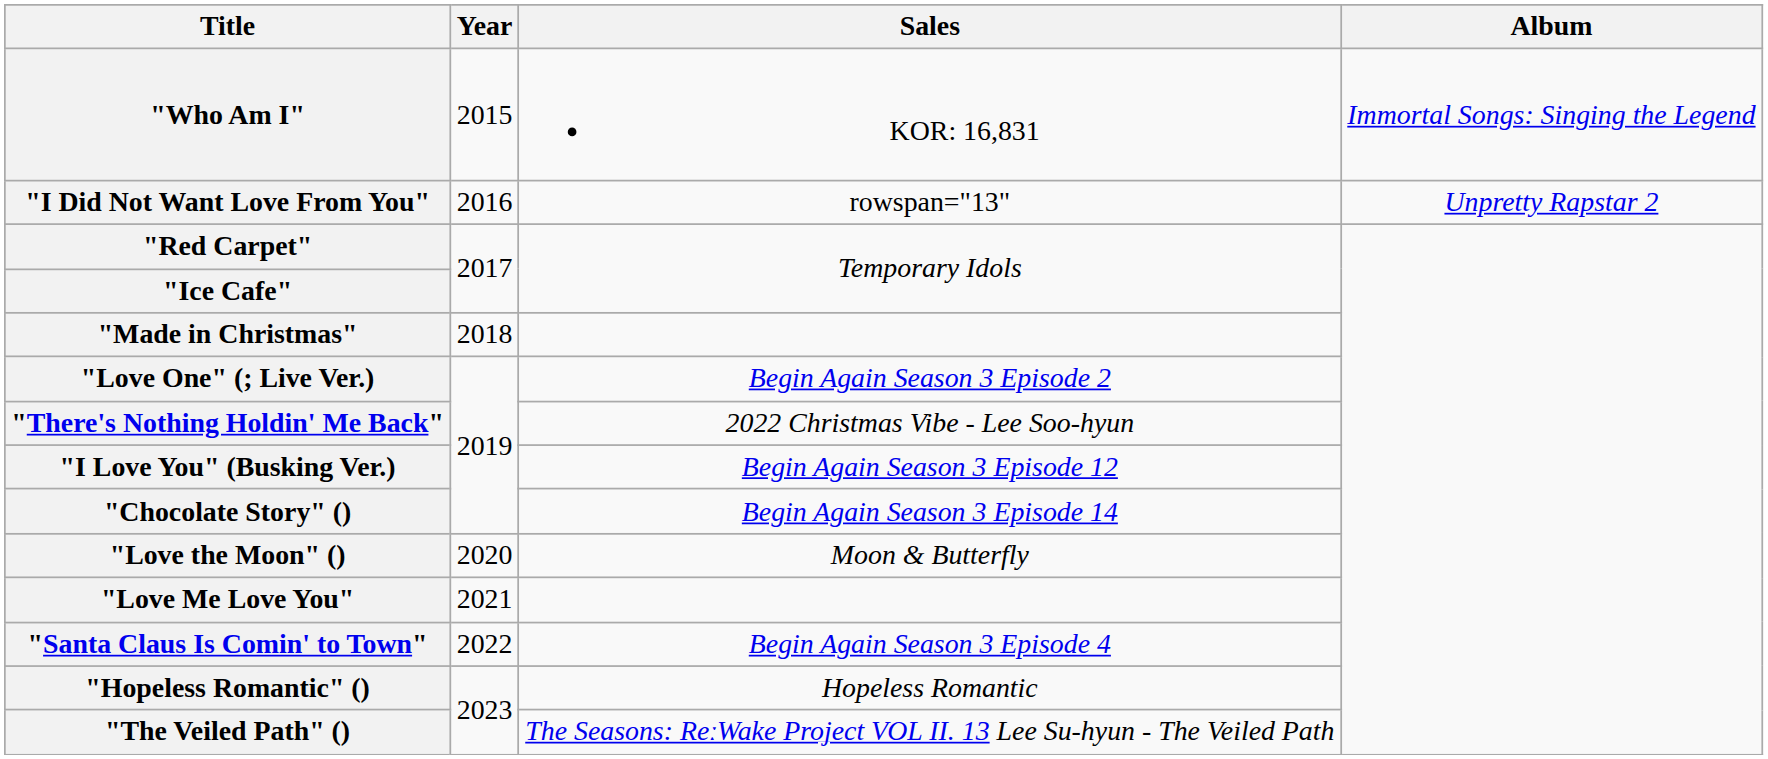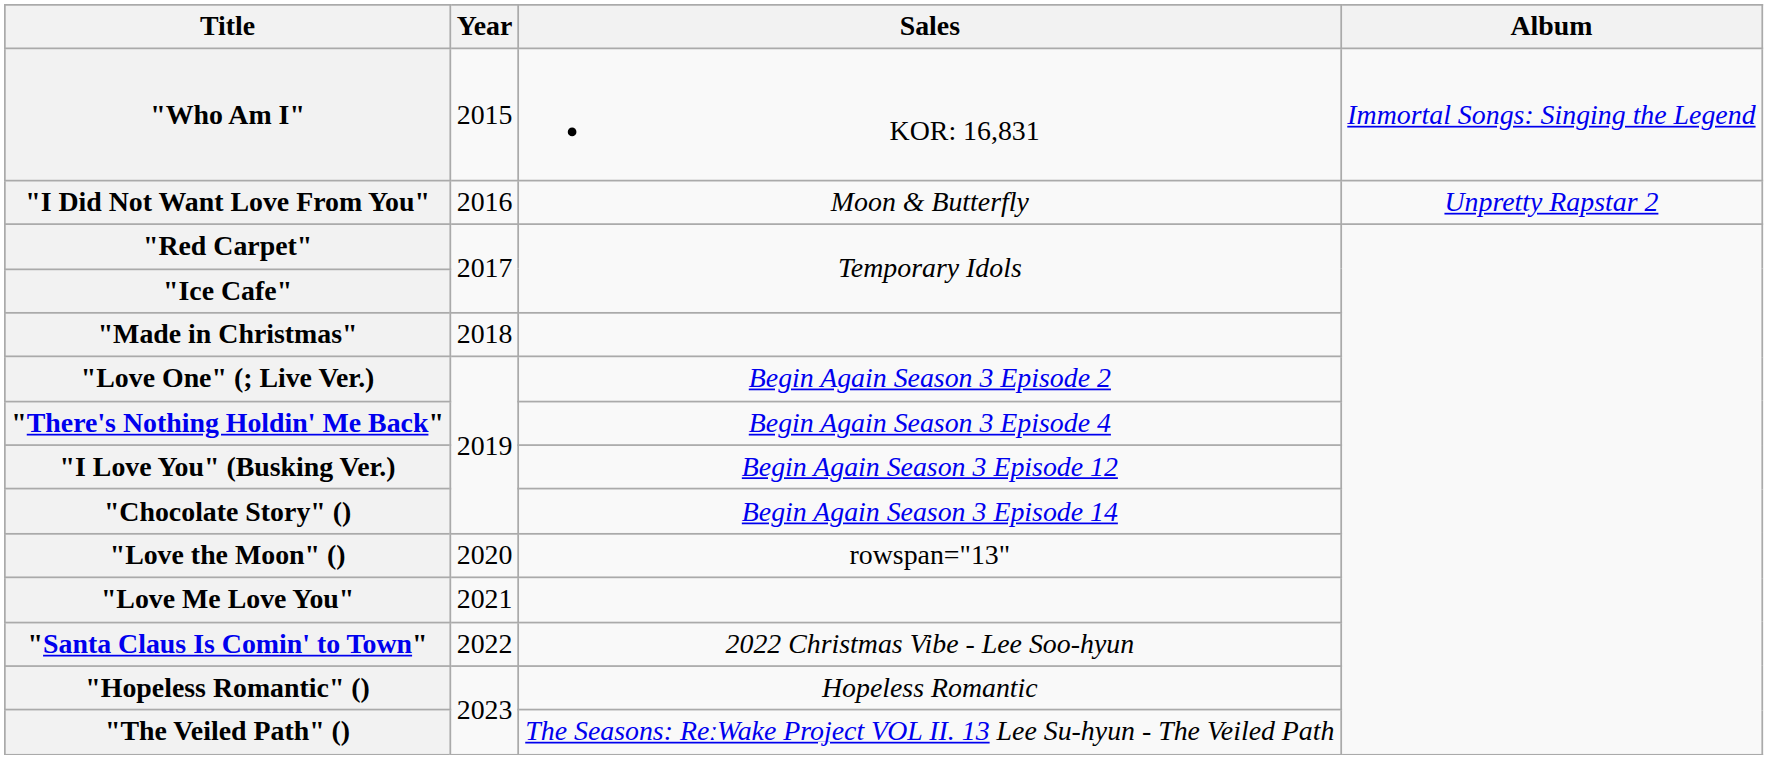(930, 201) rowspan="13" -> (930, 201) Moon & Butterfly
(930, 422) 2022 Christmas Vibe - Lee Soo-hyun -> (930, 422) Begin Again Season 3 Episode 4
(930, 555) Moon & Butterfly -> (930, 555) rowspan="13"
(930, 643) Begin Again Season 3 Episode 4 -> (930, 643) 2022 Christmas Vibe - Lee Soo-hyun
